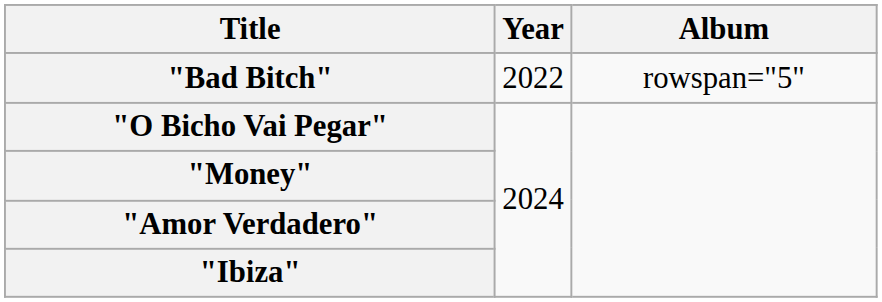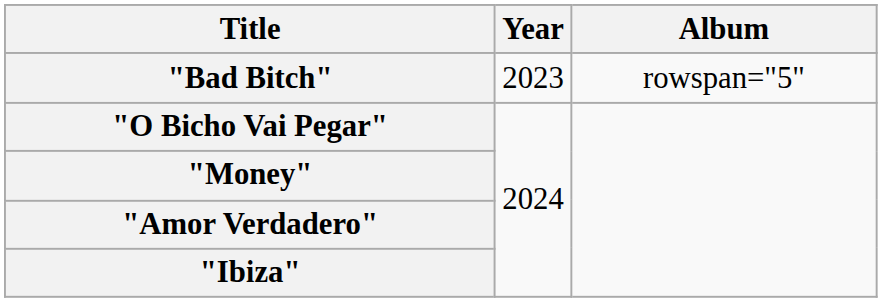(533, 77) 2022 -> (533, 77) 2023
